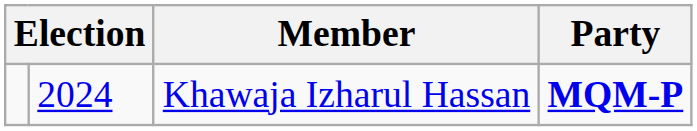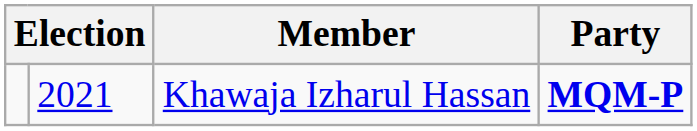(75, 93) 2024 -> (75, 93) 2021
